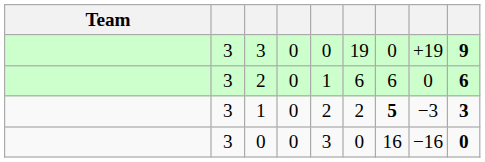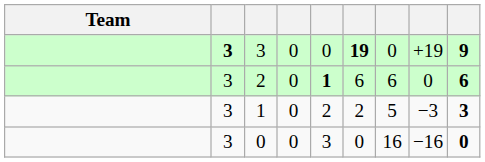(228, 50) normal -> (228, 50) bold
(359, 50) normal -> (359, 50) bold
(326, 80) normal -> (326, 80) bold
(392, 111) bold -> (392, 111) normal
